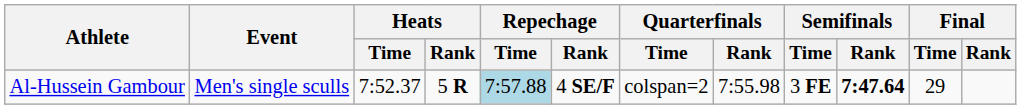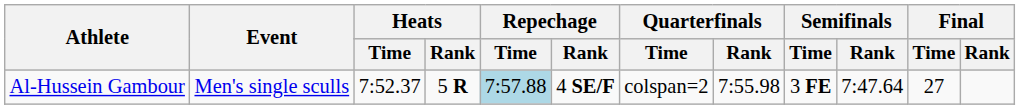(873, 87) bold -> (872, 87) normal
(935, 87) 29 -> (934, 87) 27
